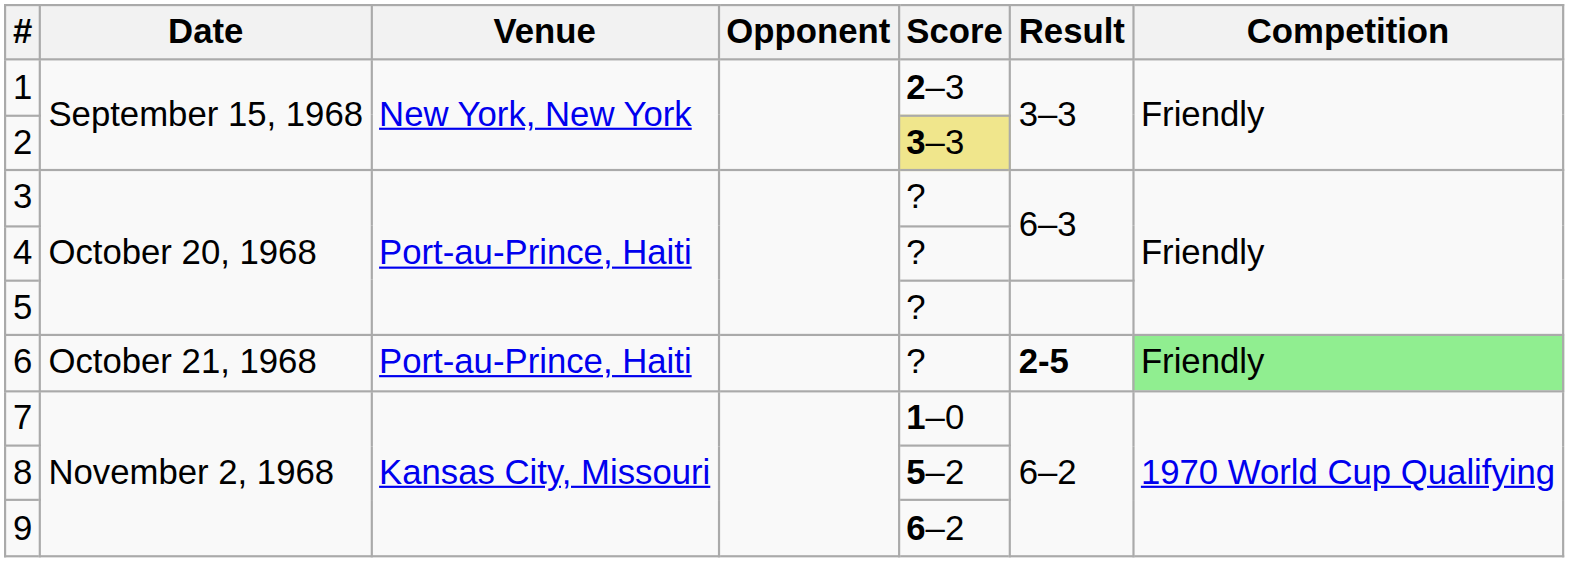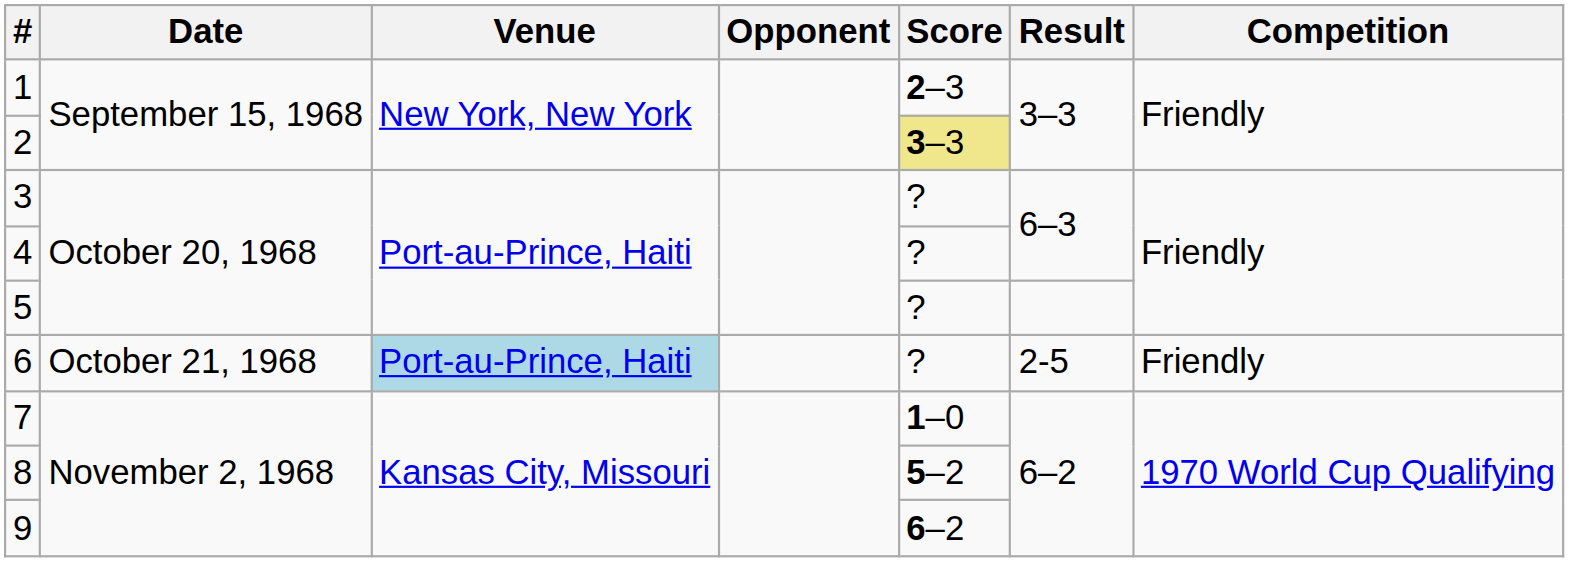(535, 362) no background -> (535, 362) lightblue background
(1044, 362) bold -> (1044, 362) normal
(1203, 362) lightgreen background -> (1203, 362) no background
